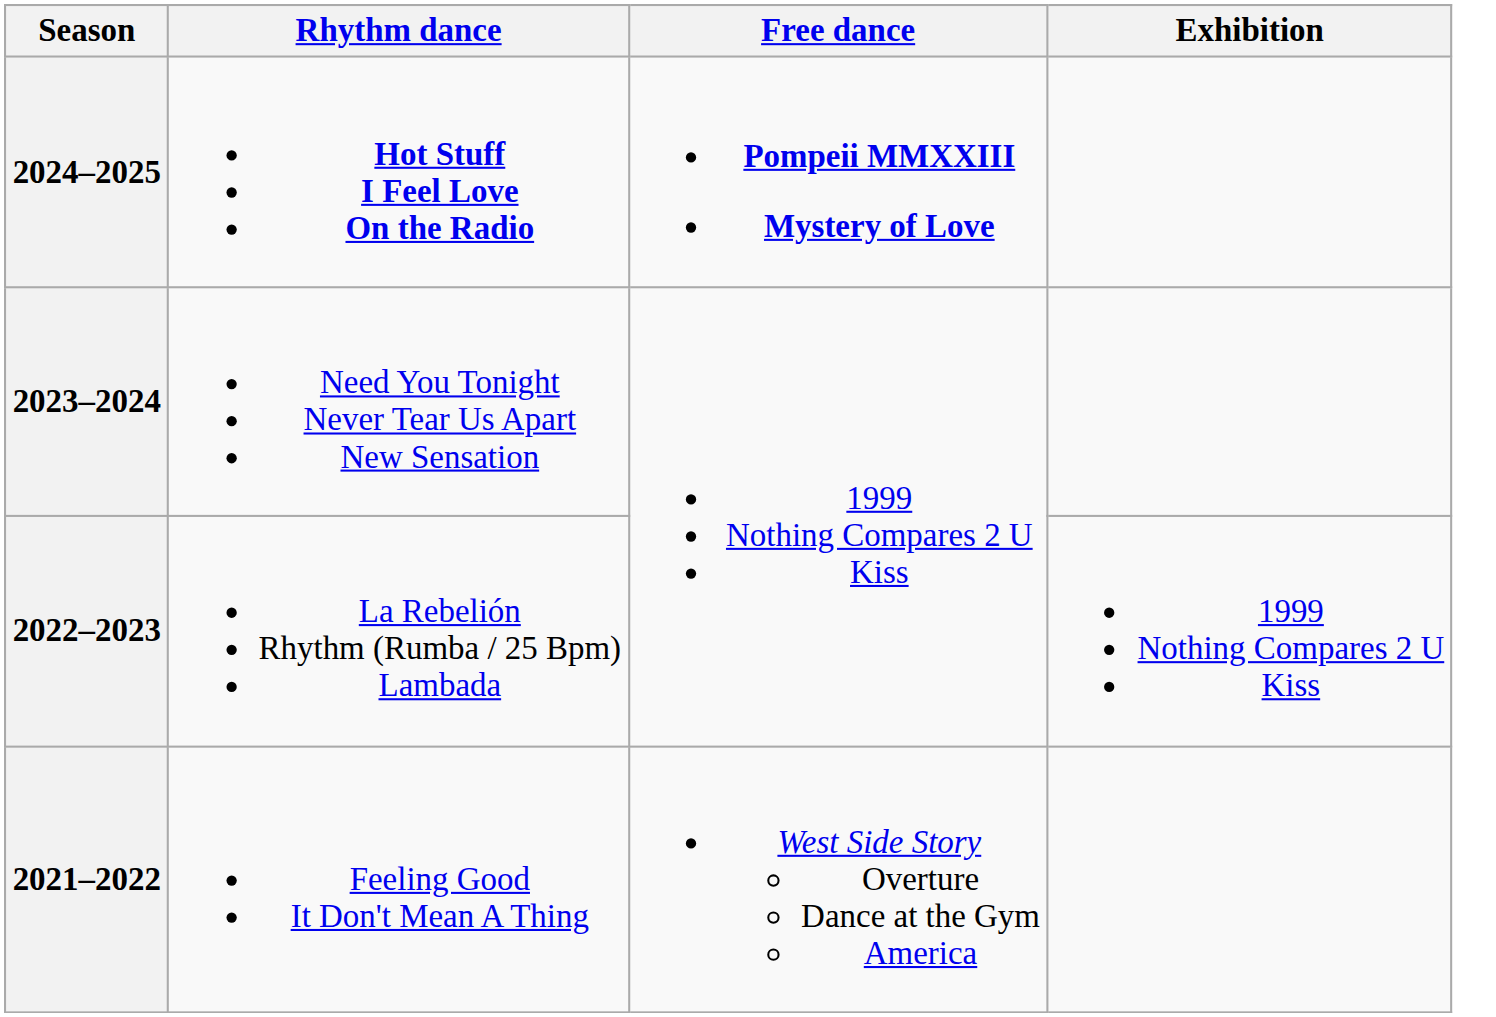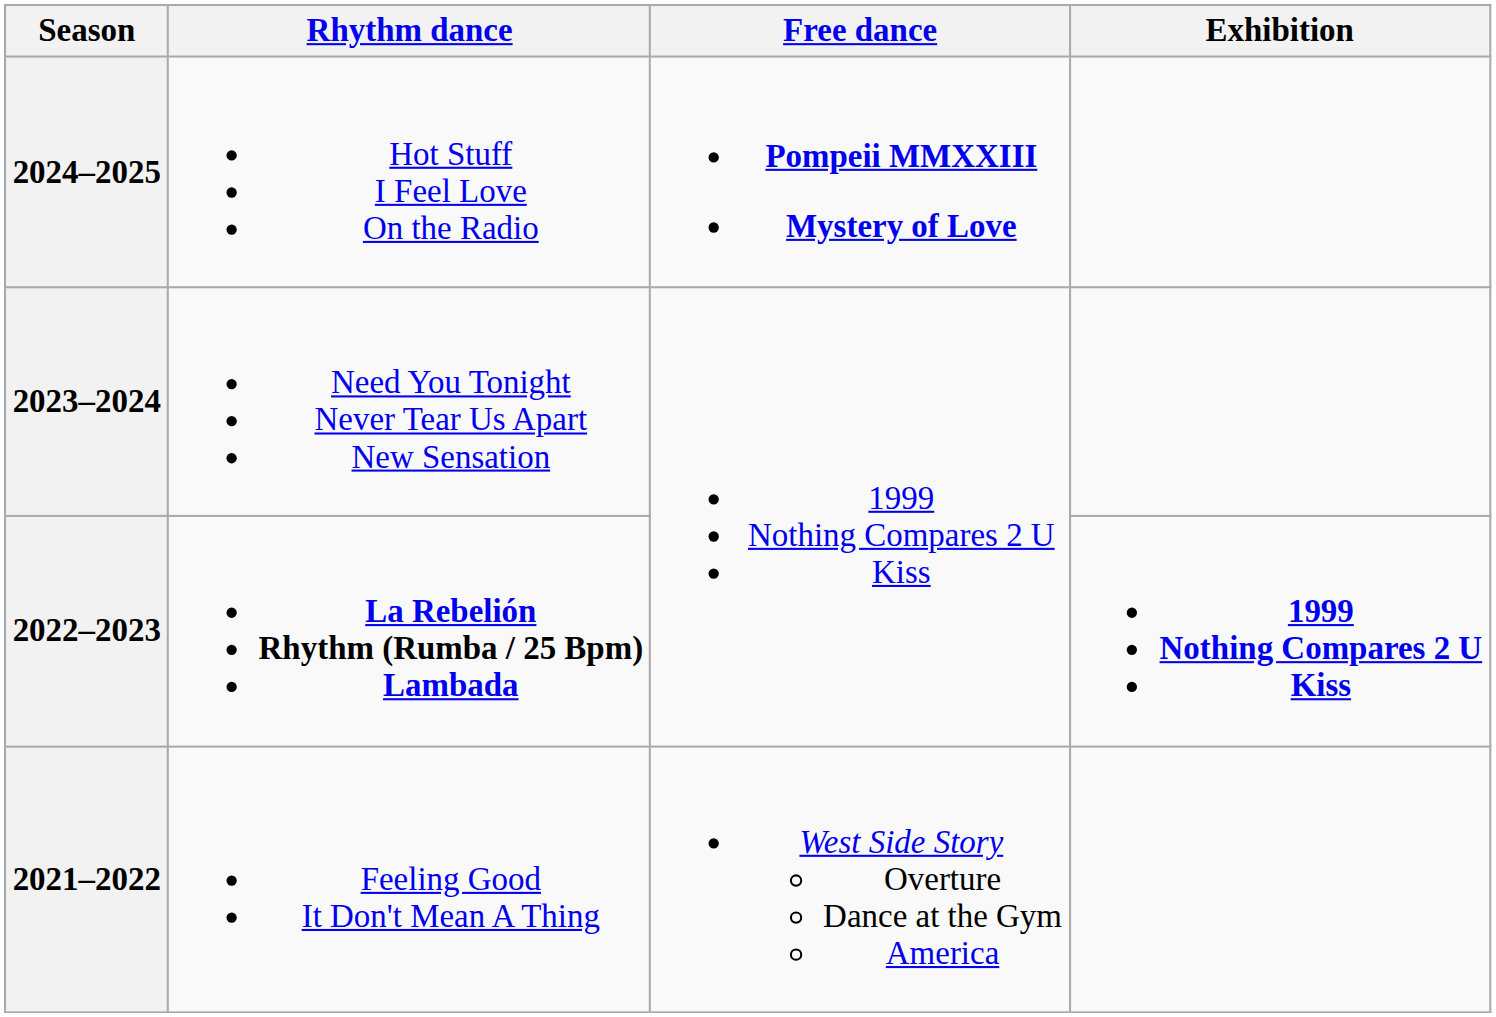(399, 191) bold -> (410, 191) normal
(399, 649) normal -> (410, 649) bold
(1250, 649) normal -> (1280, 649) bold
